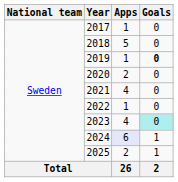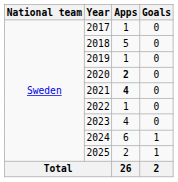(157, 59) bold -> (157, 59) normal
(126, 75) normal -> (126, 75) bold
(126, 91) normal -> (126, 91) bold
(157, 122) paleturquoise background -> (157, 122) no background
(126, 138) lavender background -> (126, 138) no background
